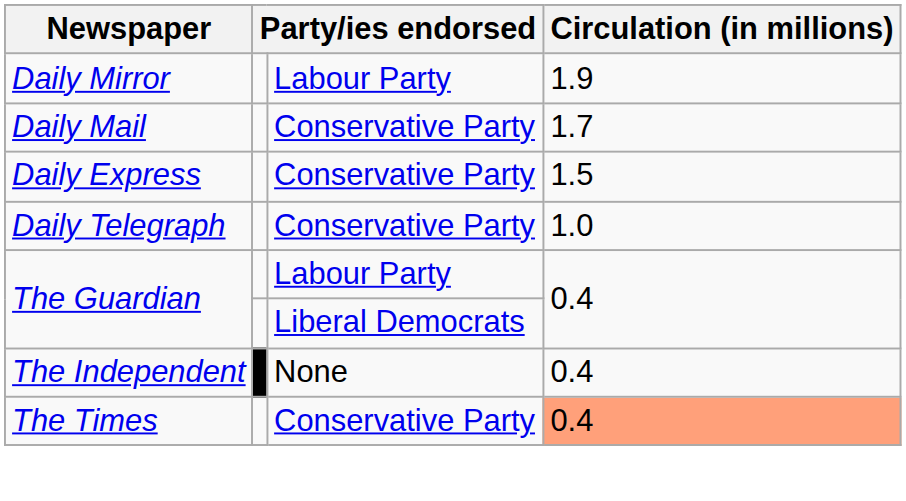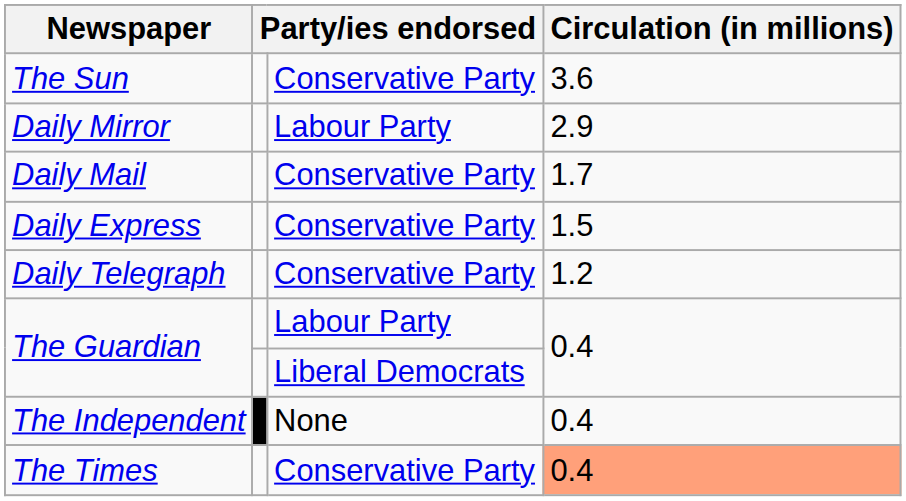+ row: (70, 77)
(572, 77) 1.9 -> (572, 126) 2.9
(572, 224) 1.0 -> (572, 273) 1.2
